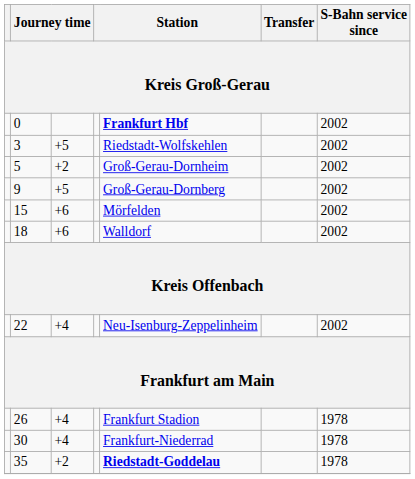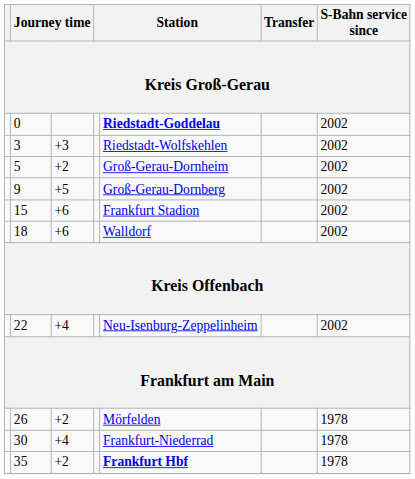(146, 124) Frankfurt Hbf -> (162, 124) Riedstadt-Goddelau
(62, 145) +5 -> (62, 145) +3
(132, 210) Mörfelden -> (151, 210) Frankfurt Stadion
(62, 419) +4 -> (62, 419) +2
(151, 419) Frankfurt Stadion -> (132, 419) Mörfelden
(162, 462) Riedstadt-Goddelau -> (146, 462) Frankfurt Hbf
